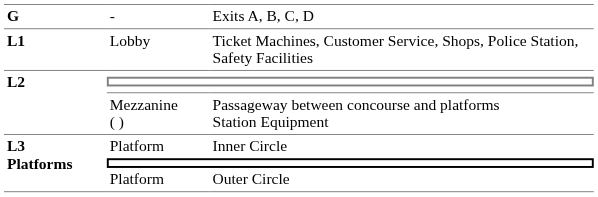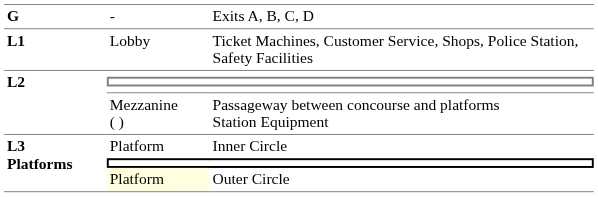(137, 179) no background -> (137, 179) lightyellow background
